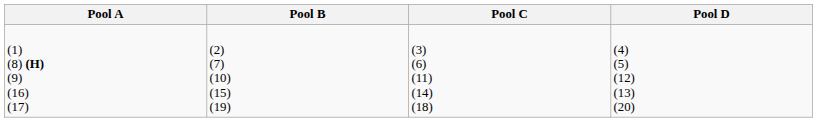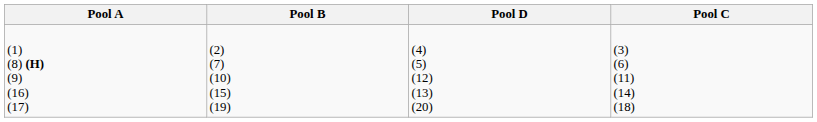columns swapped: (509, 14) <-> (712, 14)
